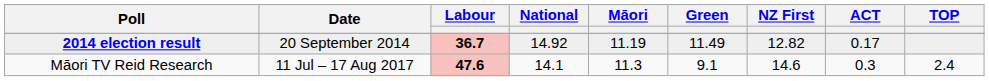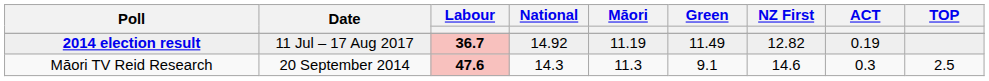(345, 44) 20 September 2014 -> (345, 44) 11 Jul – 17 Aug 2017
(865, 44) 0.17 -> (865, 44) 0.19
(345, 65) 11 Jul – 17 Aug 2017 -> (345, 65) 20 September 2014
(549, 65) 14.1 -> (549, 65) 14.3
(944, 65) 2.4 -> (944, 65) 2.5
